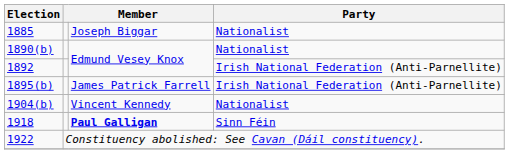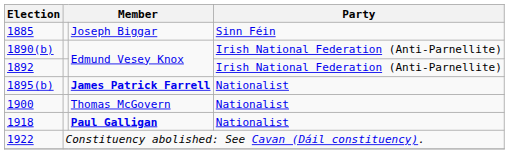(252, 31) Nationalist -> (246, 31) Sinn Féin
(252, 49) Nationalist -> (359, 49) Irish National Federation (Anti-Parnellite)
(141, 85) normal -> (141, 85) bold
(359, 85) Irish National Federation (Anti-Parnellite) -> (252, 85) Nationalist
+ row: (20, 103)
- row: (30, 103)
(246, 121) Sinn Féin -> (252, 121) Nationalist
